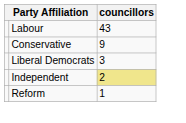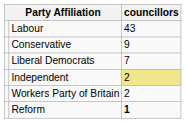(102, 61) 3 -> (127, 61) 7
+ row: (65, 93)
(102, 93) normal -> (127, 110) bold
